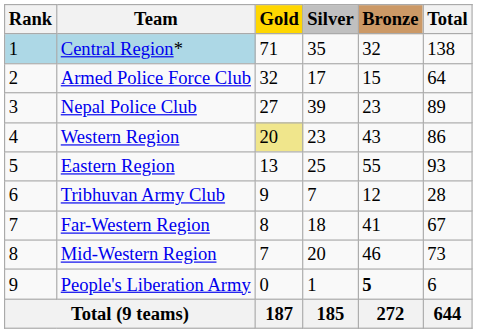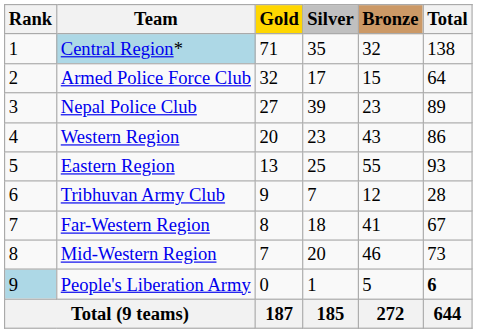(13, 48) lightblue background -> (13, 48) no background
(269, 136) khaki background -> (269, 136) no background
(13, 284) no background -> (13, 284) lightblue background
(367, 284) bold -> (367, 284) normal
(432, 284) normal -> (432, 284) bold
